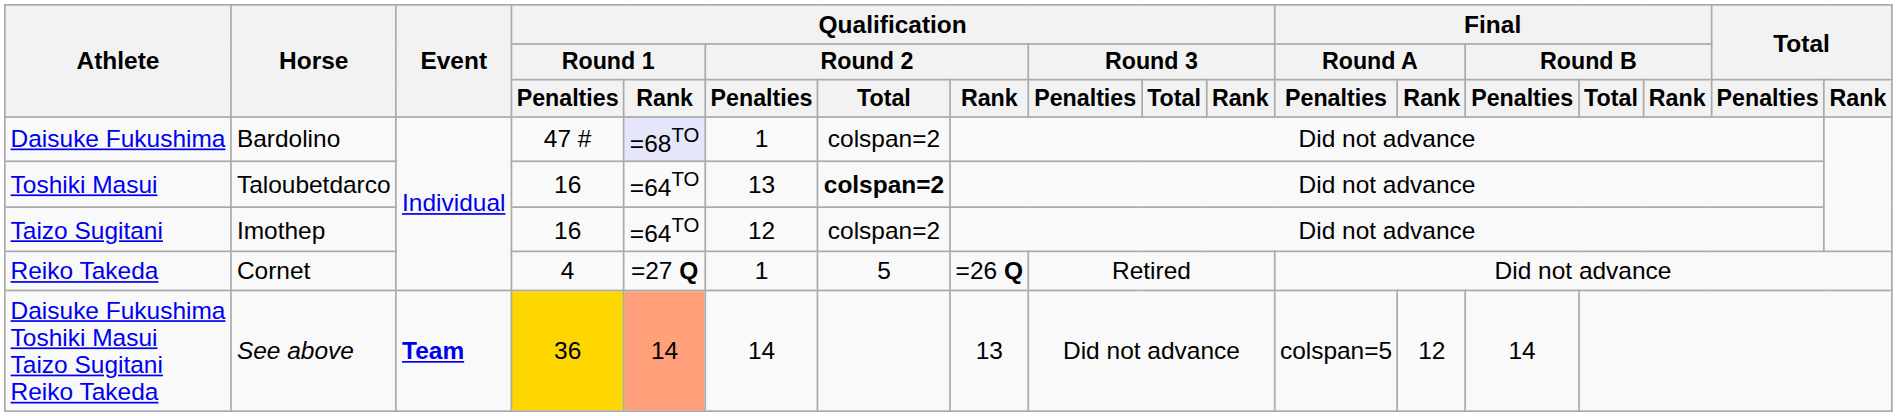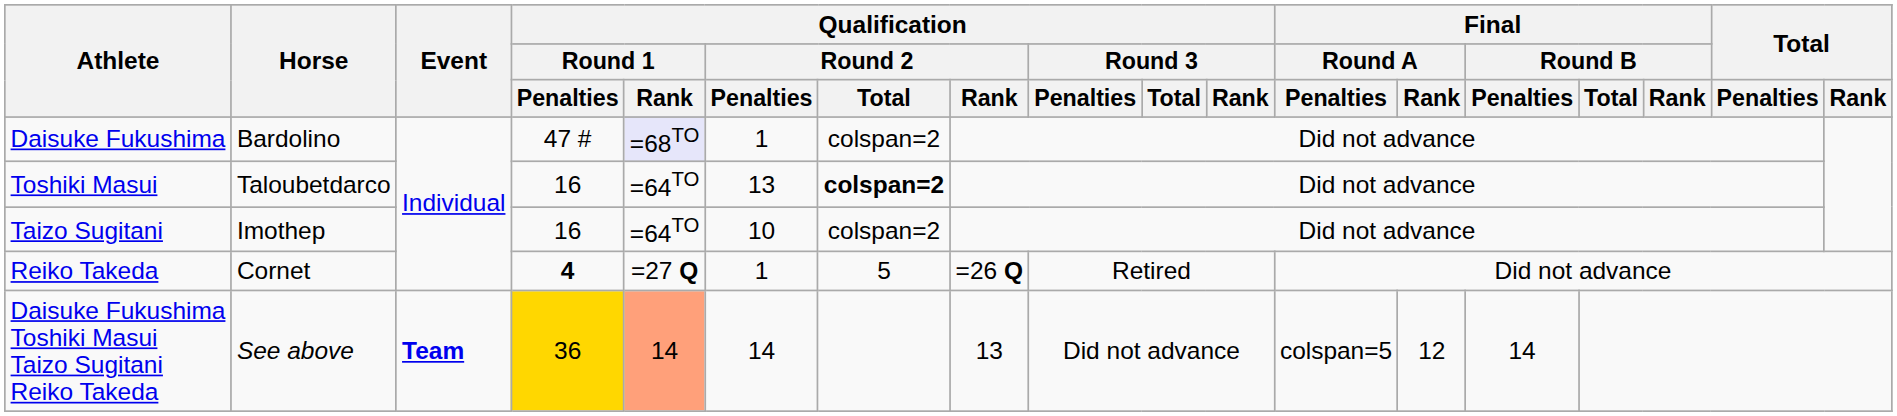(762, 230) 12 -> (762, 230) 10
(568, 272) normal -> (568, 272) bold
